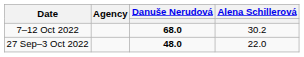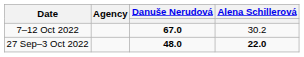(172, 30) 68.0 -> (172, 30) 67.0
(257, 44) normal -> (257, 44) bold
